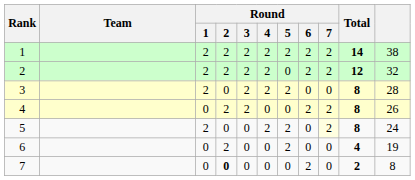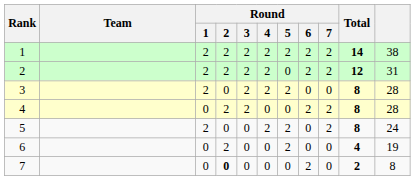(392, 71) 32 -> (392, 71) 31
(392, 109) 26 -> (392, 109) 28
(329, 128) lightyellow background -> (329, 128) no background
